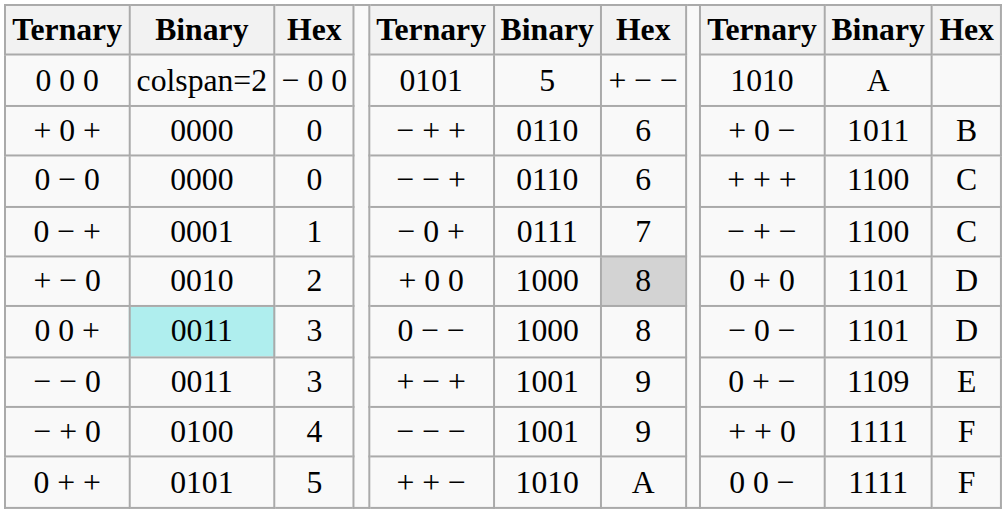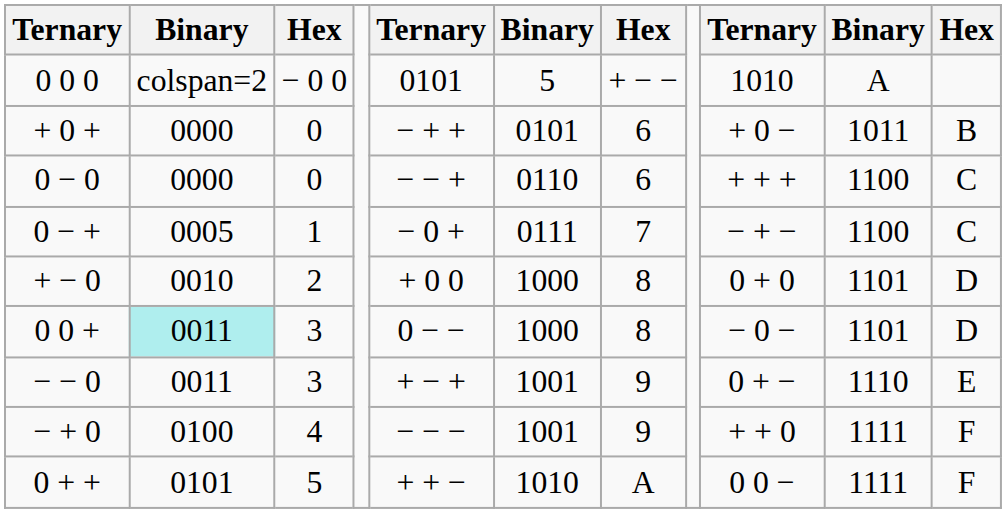(547, 130) 0110 -> (547, 130) 0101
(202, 230) 0001 -> (202, 230) 0005
(643, 280) lightgrey background -> (643, 280) no background
(878, 381) 1109 -> (878, 381) 1110
